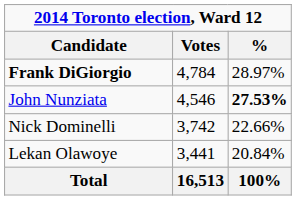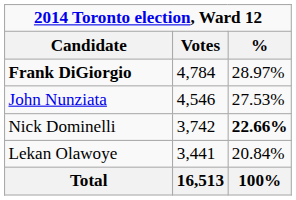(260, 99) bold -> (258, 99) normal
(258, 126) normal -> (260, 126) bold
